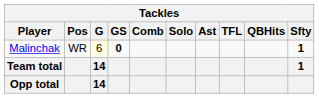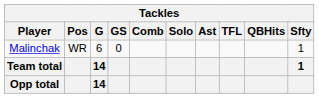(99, 48) lightyellow background -> (99, 48) no background
(119, 48) bold -> (119, 48) normal
(301, 48) bold -> (301, 48) normal
